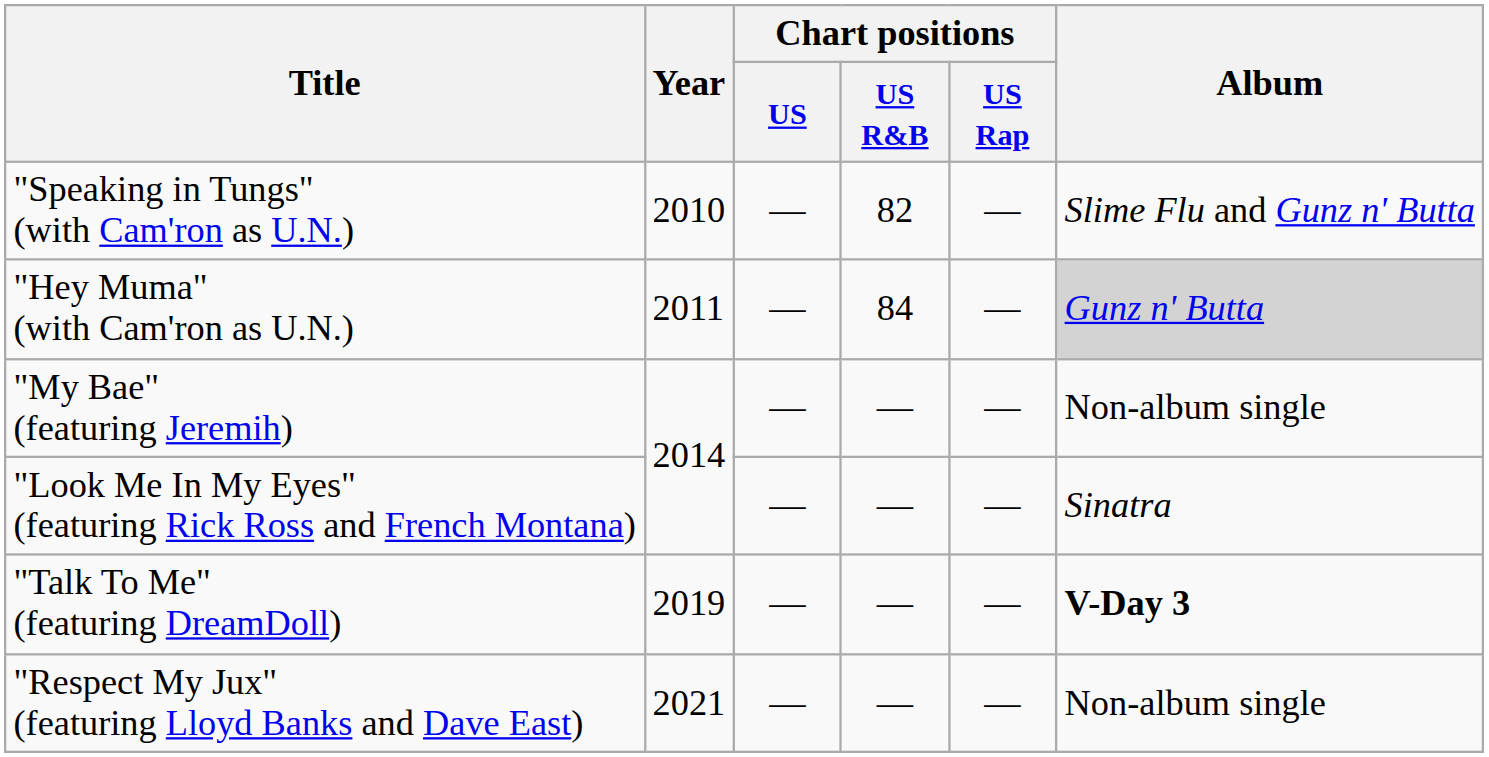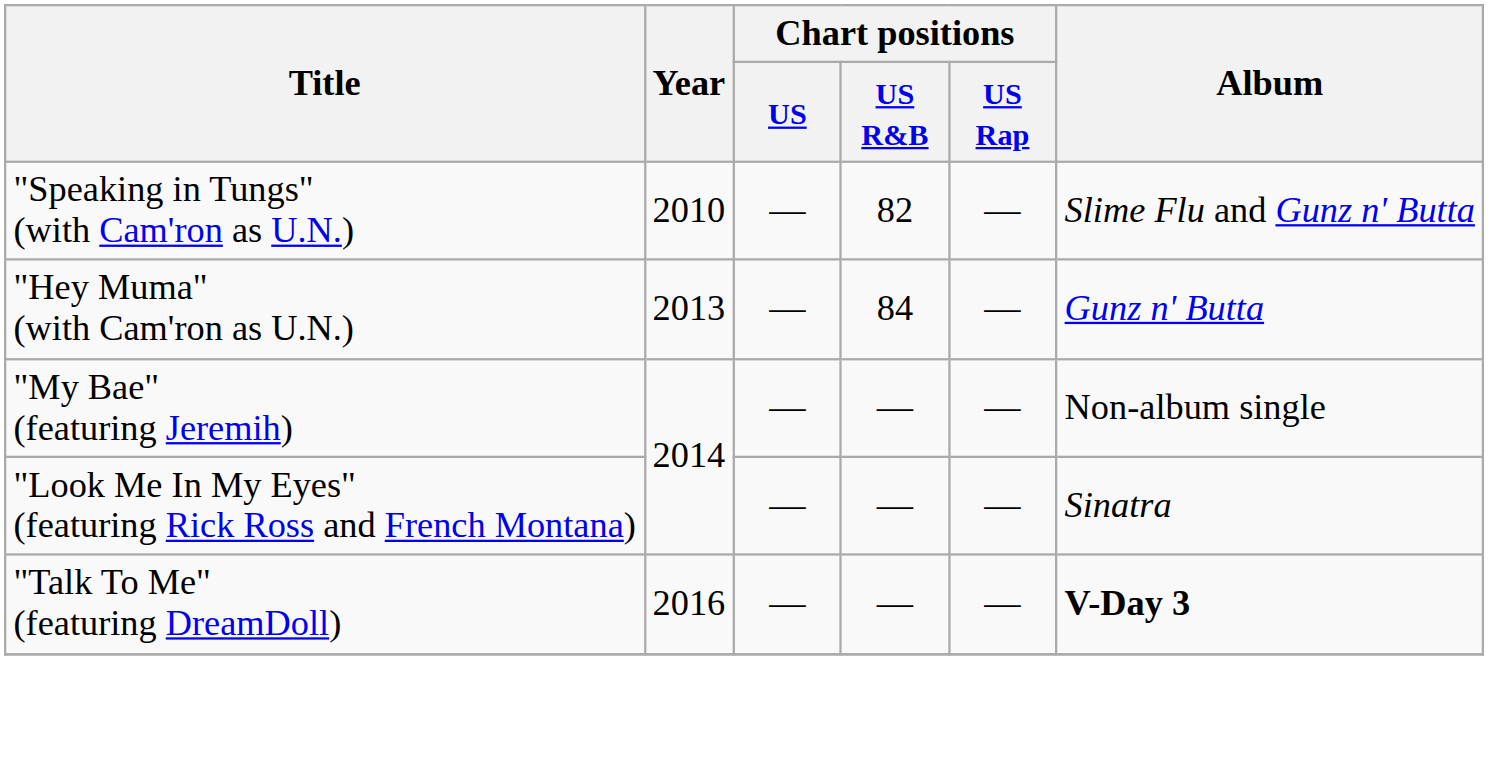(688, 308) 2011 -> (689, 308) 2013
(1164, 308) lightgrey background -> (1164, 308) no background
(689, 603) 2019 -> (689, 603) 2016
- row: (298, 702)
